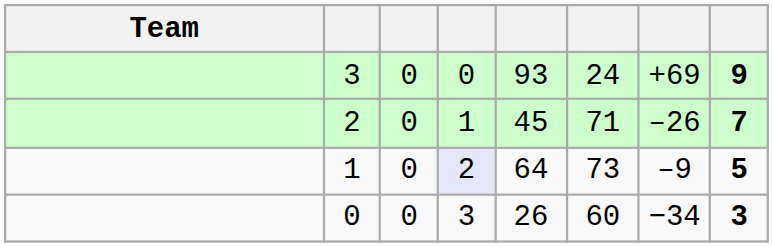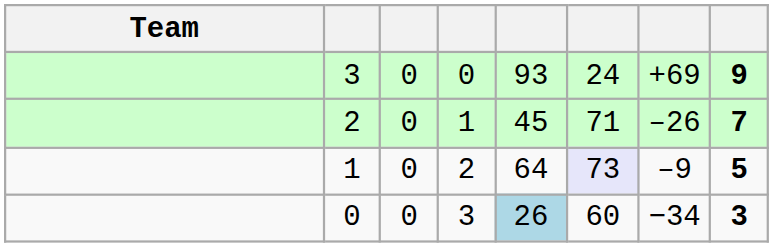(467, 170) lavender background -> (467, 170) no background
(603, 170) no background -> (603, 170) lavender background
(531, 218) no background -> (531, 218) lightblue background
